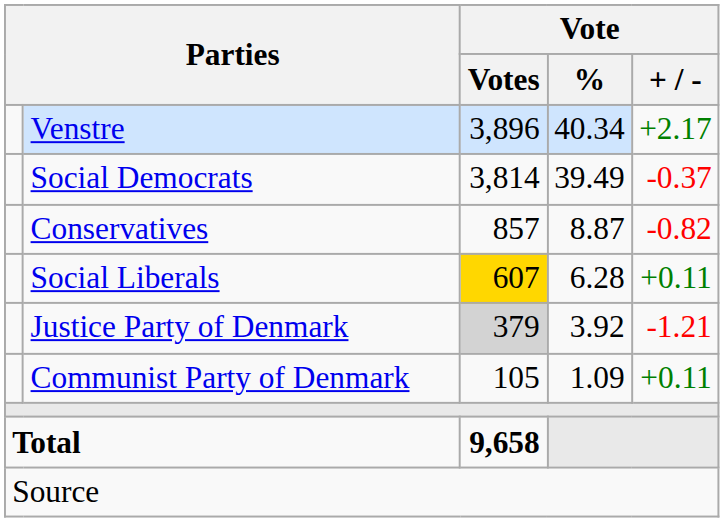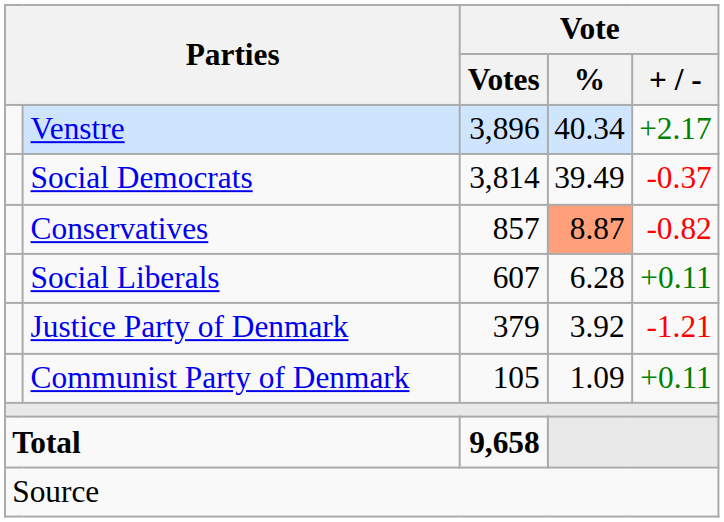(597, 228) no background -> (597, 228) lightsalmon background
(516, 278) gold background -> (516, 278) no background
(516, 327) lightgrey background -> (516, 327) no background
